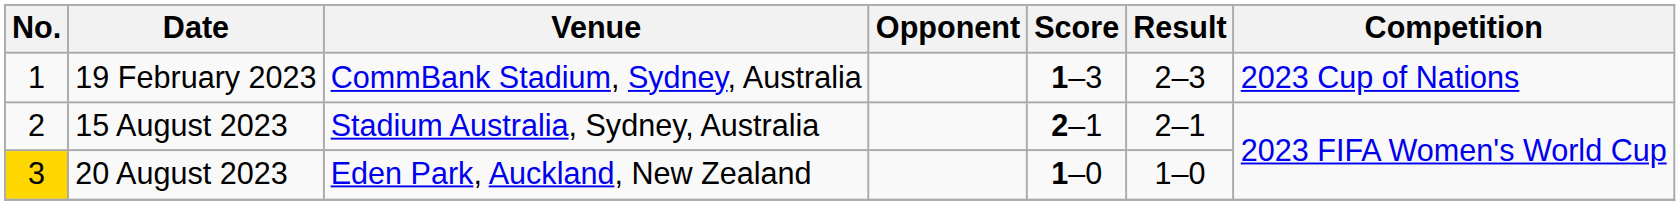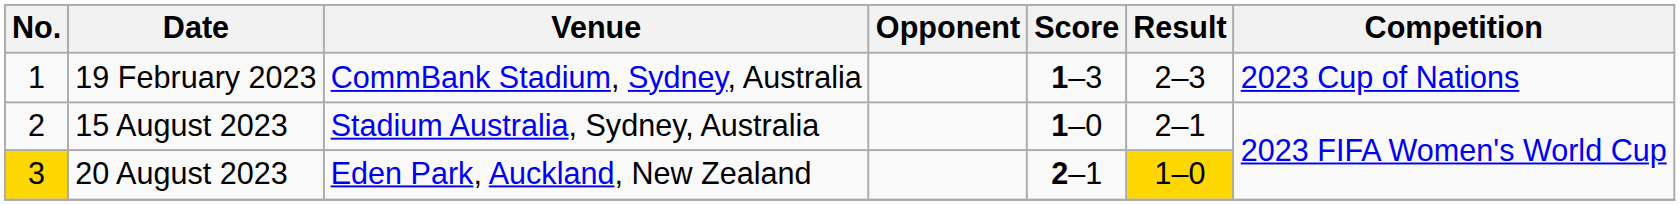(1077, 125) 2–1 -> (1077, 125) 1–0
(1077, 174) 1–0 -> (1077, 174) 2–1
(1180, 174) no background -> (1180, 174) gold background
